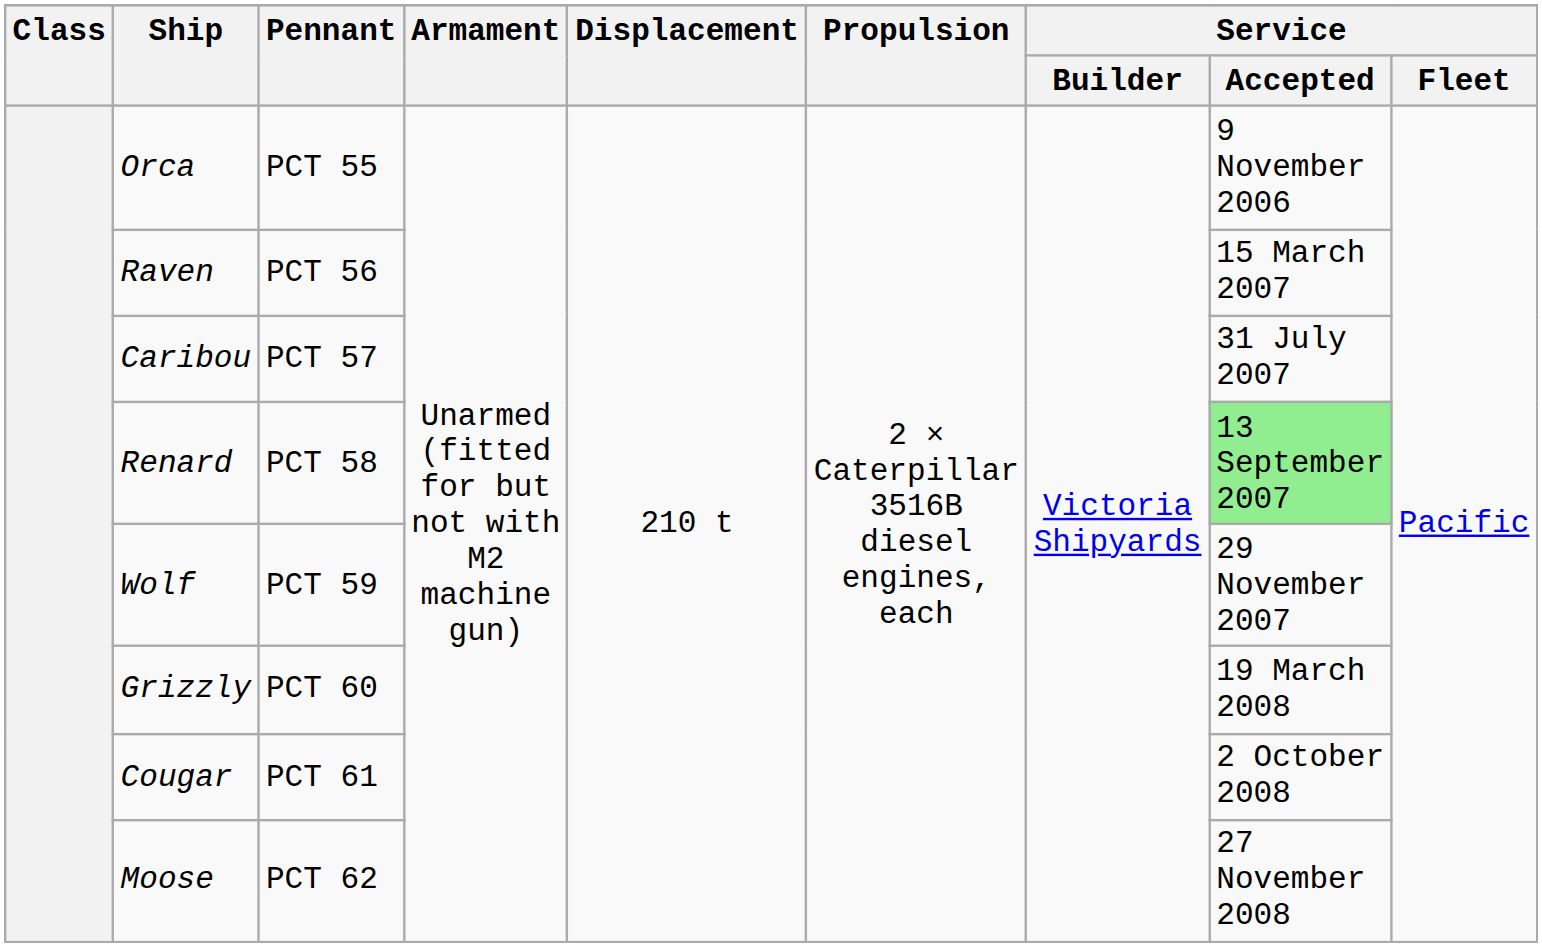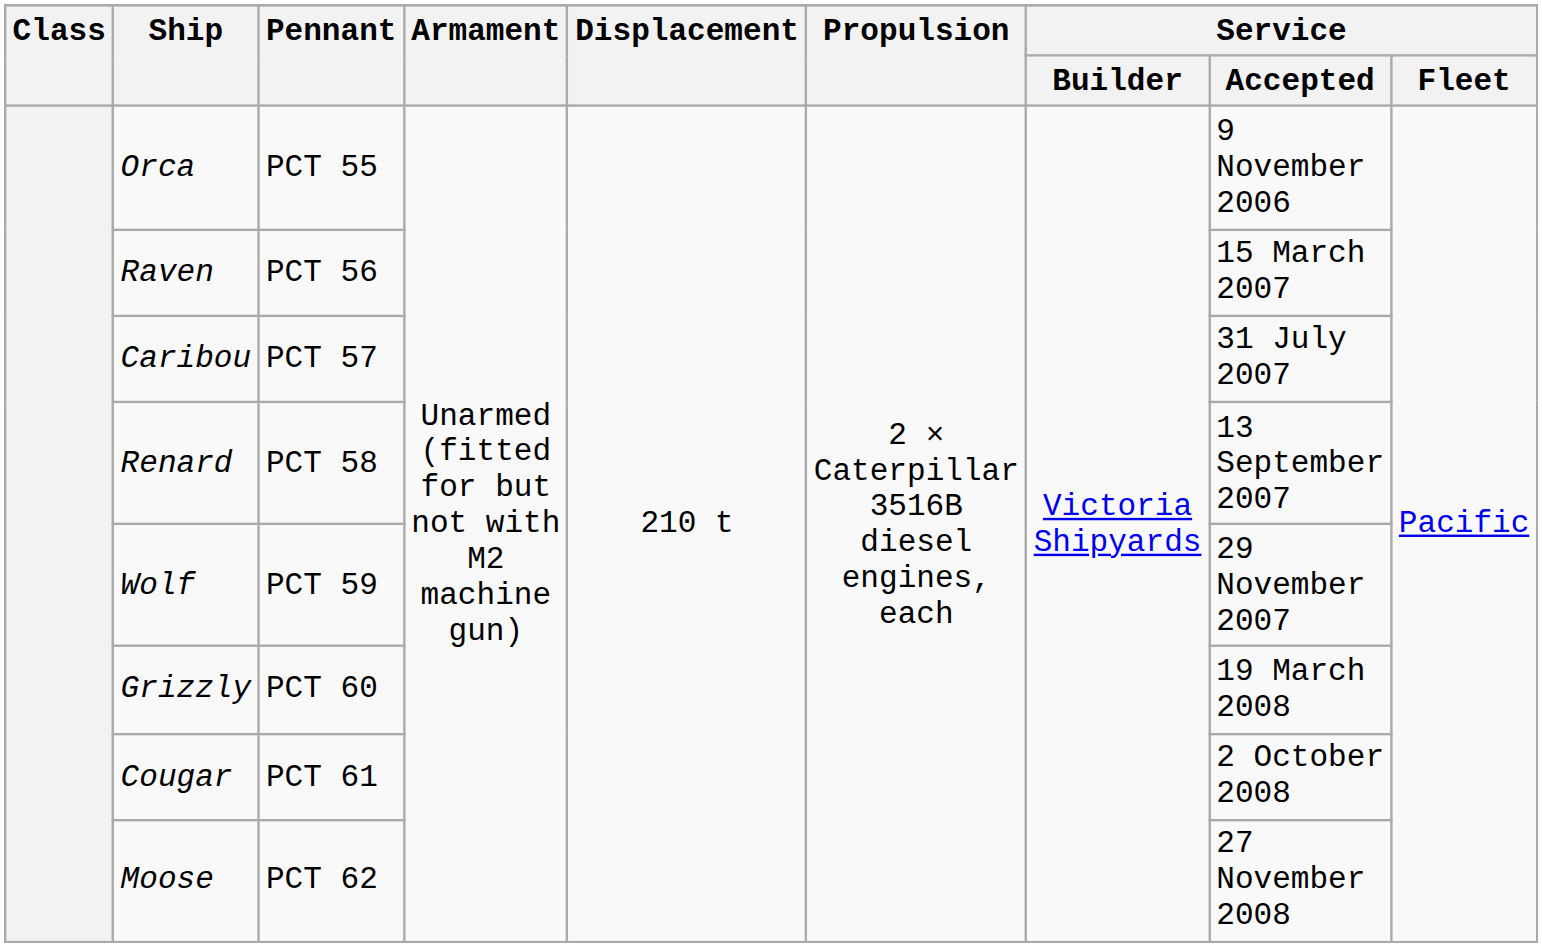(1300, 463) lightgreen background -> (1300, 463) no background
